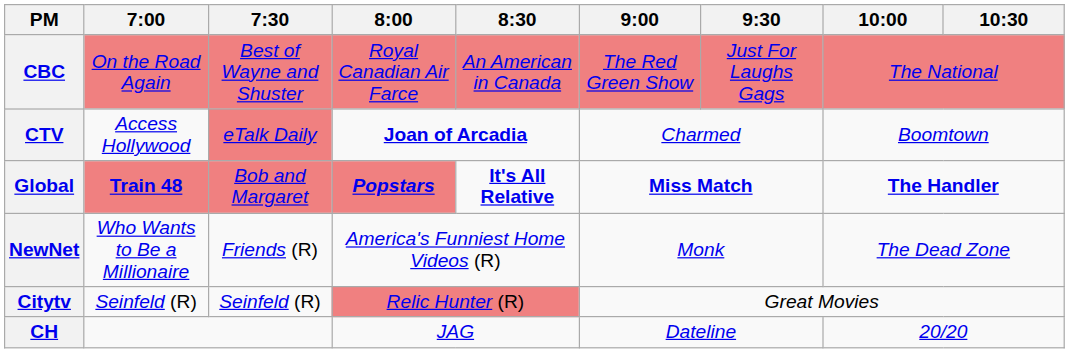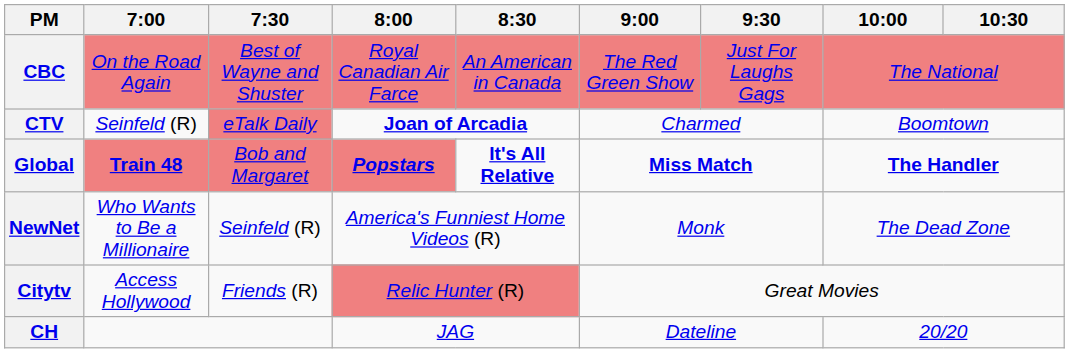(146, 134) Access Hollywood -> (146, 123) Seinfeld (R)
(270, 249) Friends (R) -> (270, 227) Seinfeld (R)
(146, 301) Seinfeld (R) -> (146, 290) Access Hollywood
(270, 301) Seinfeld (R) -> (270, 290) Friends (R)
